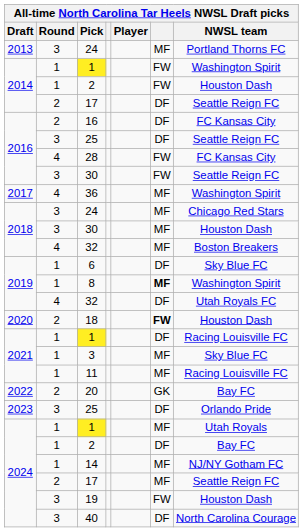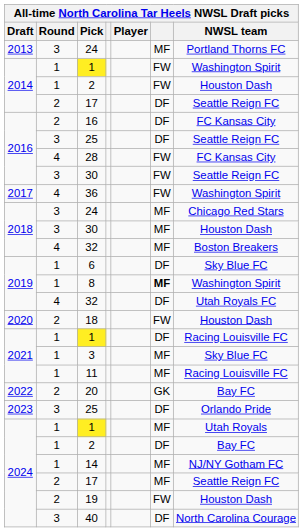(162, 193) MF -> (162, 193) FW
(162, 319) bold -> (162, 319) normal
(57, 499) 3 -> (57, 499) 2
